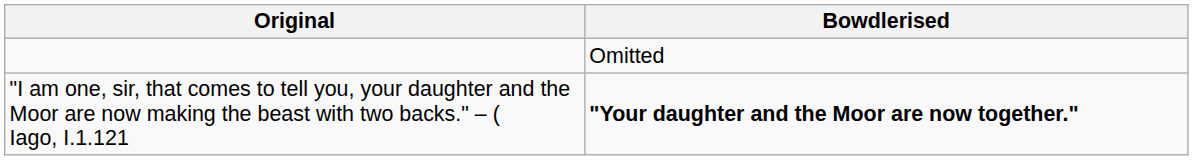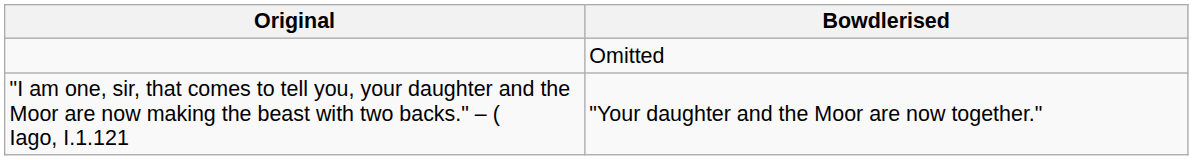(834, 113) bold -> (816, 113) normal
